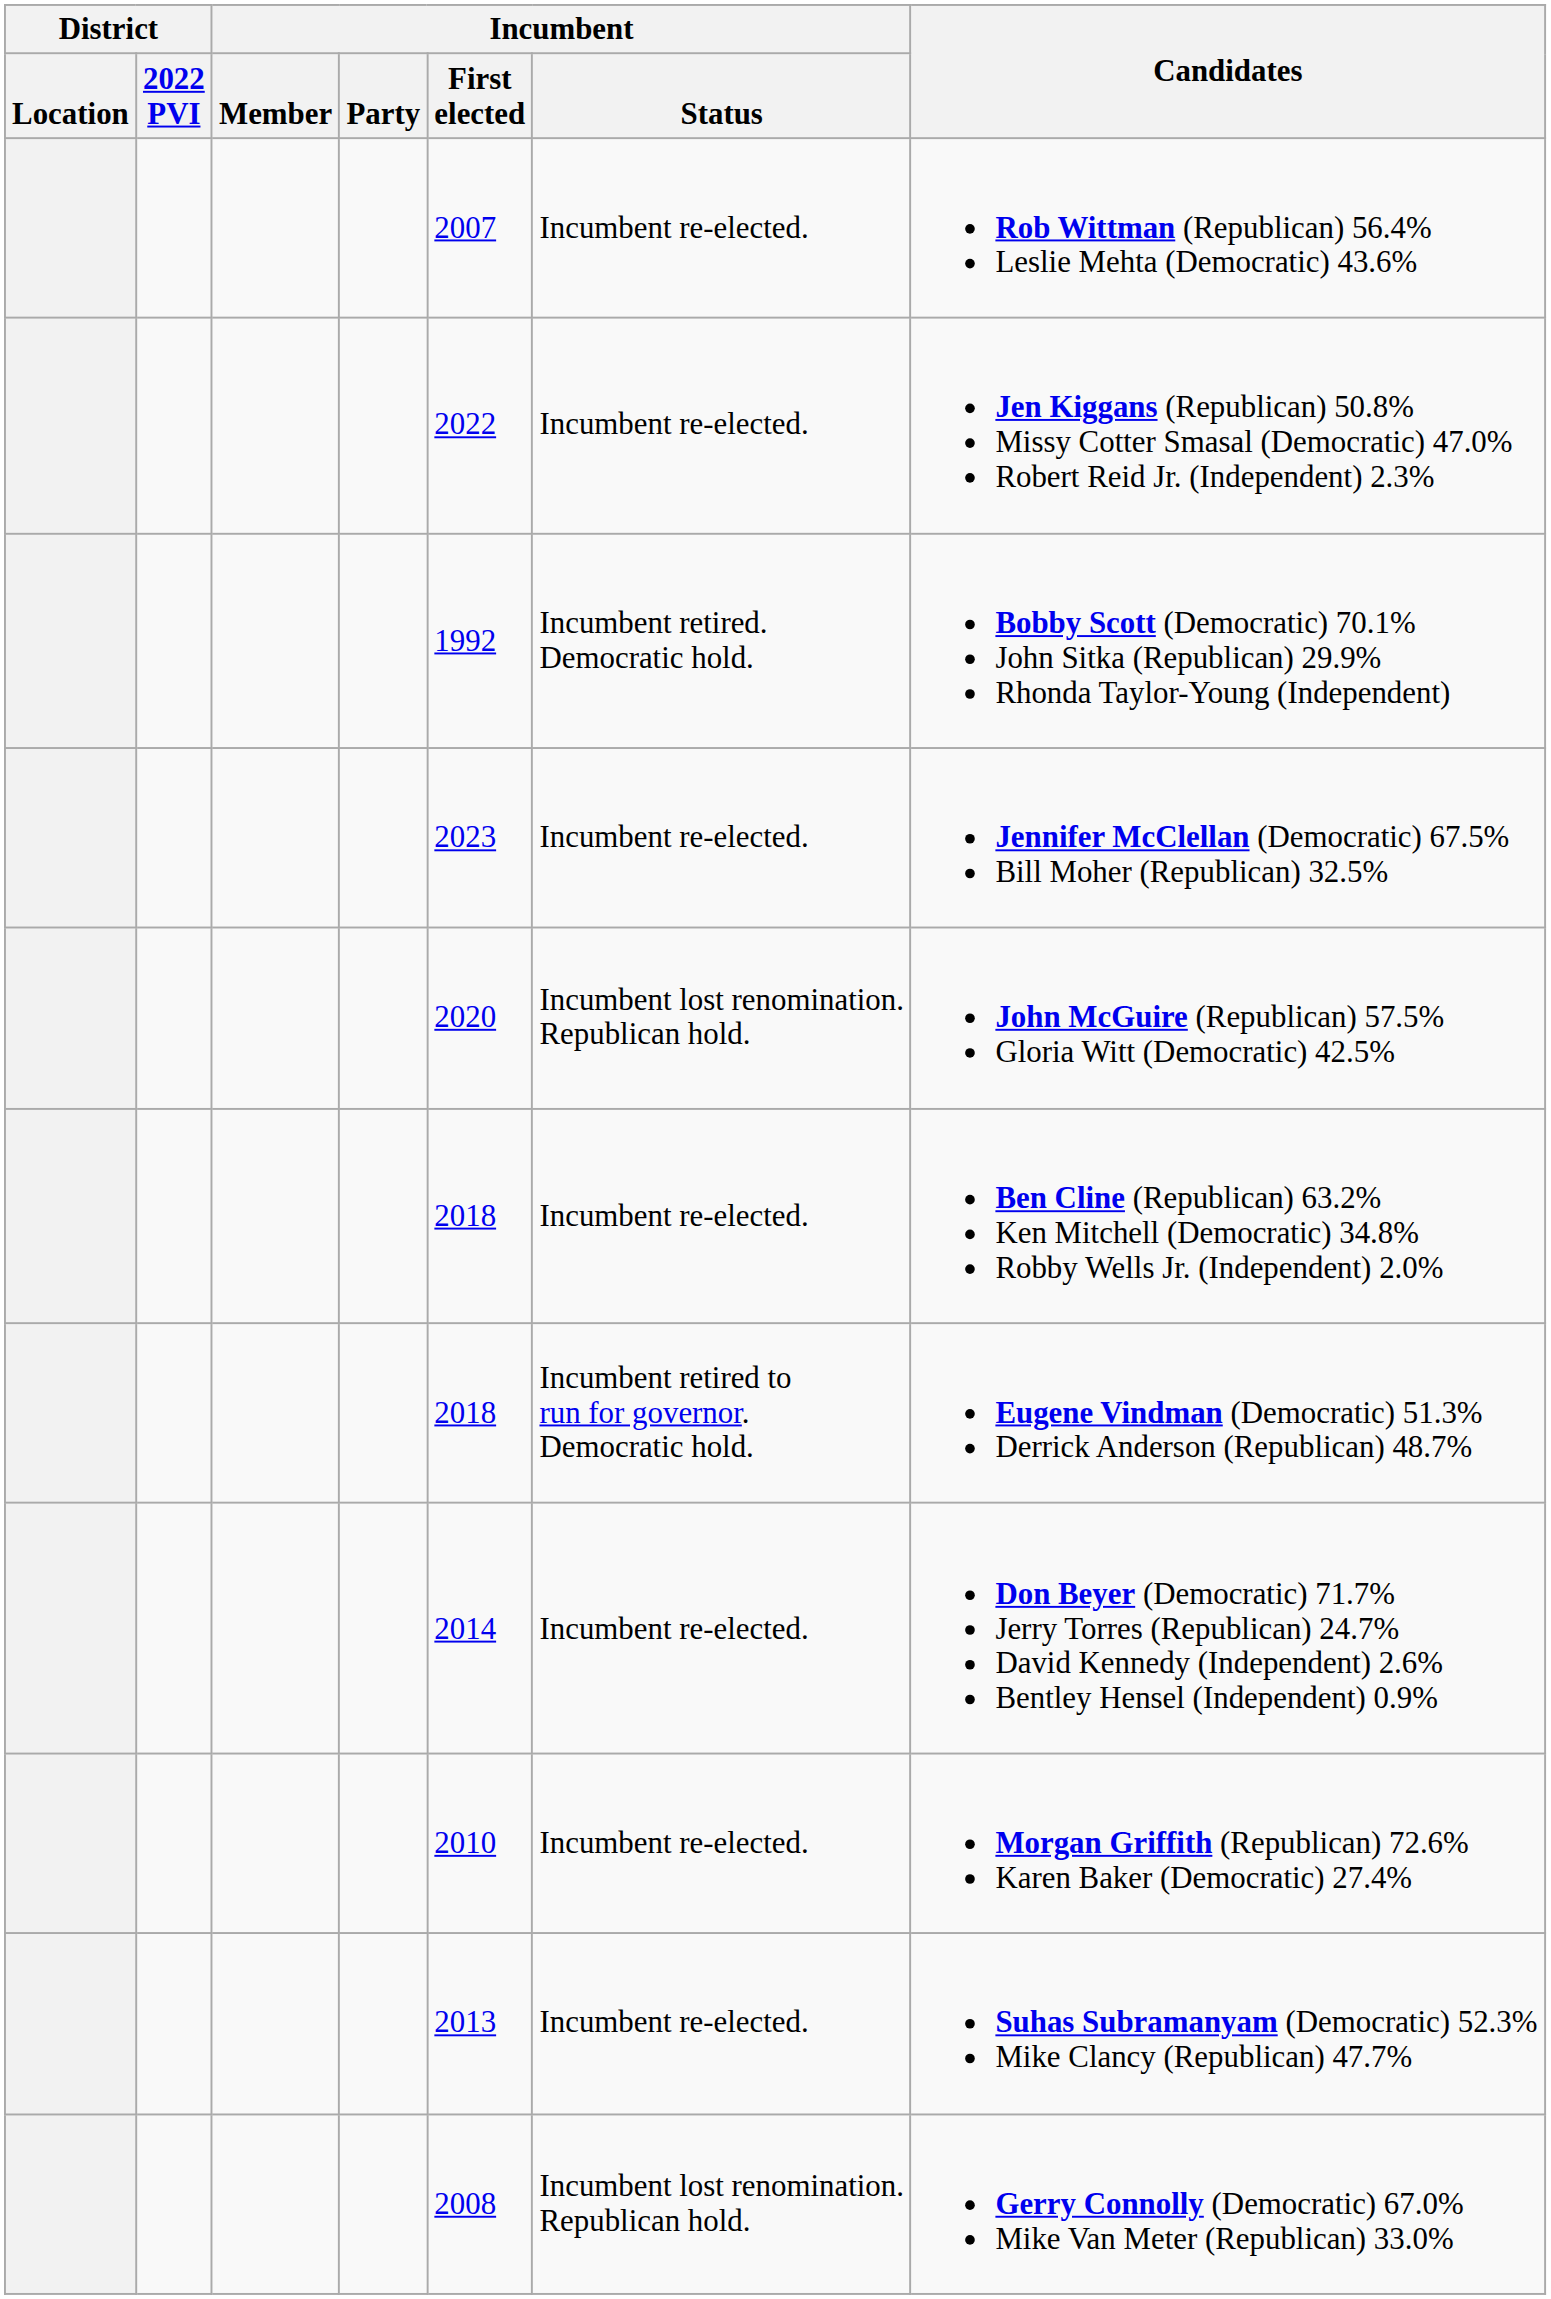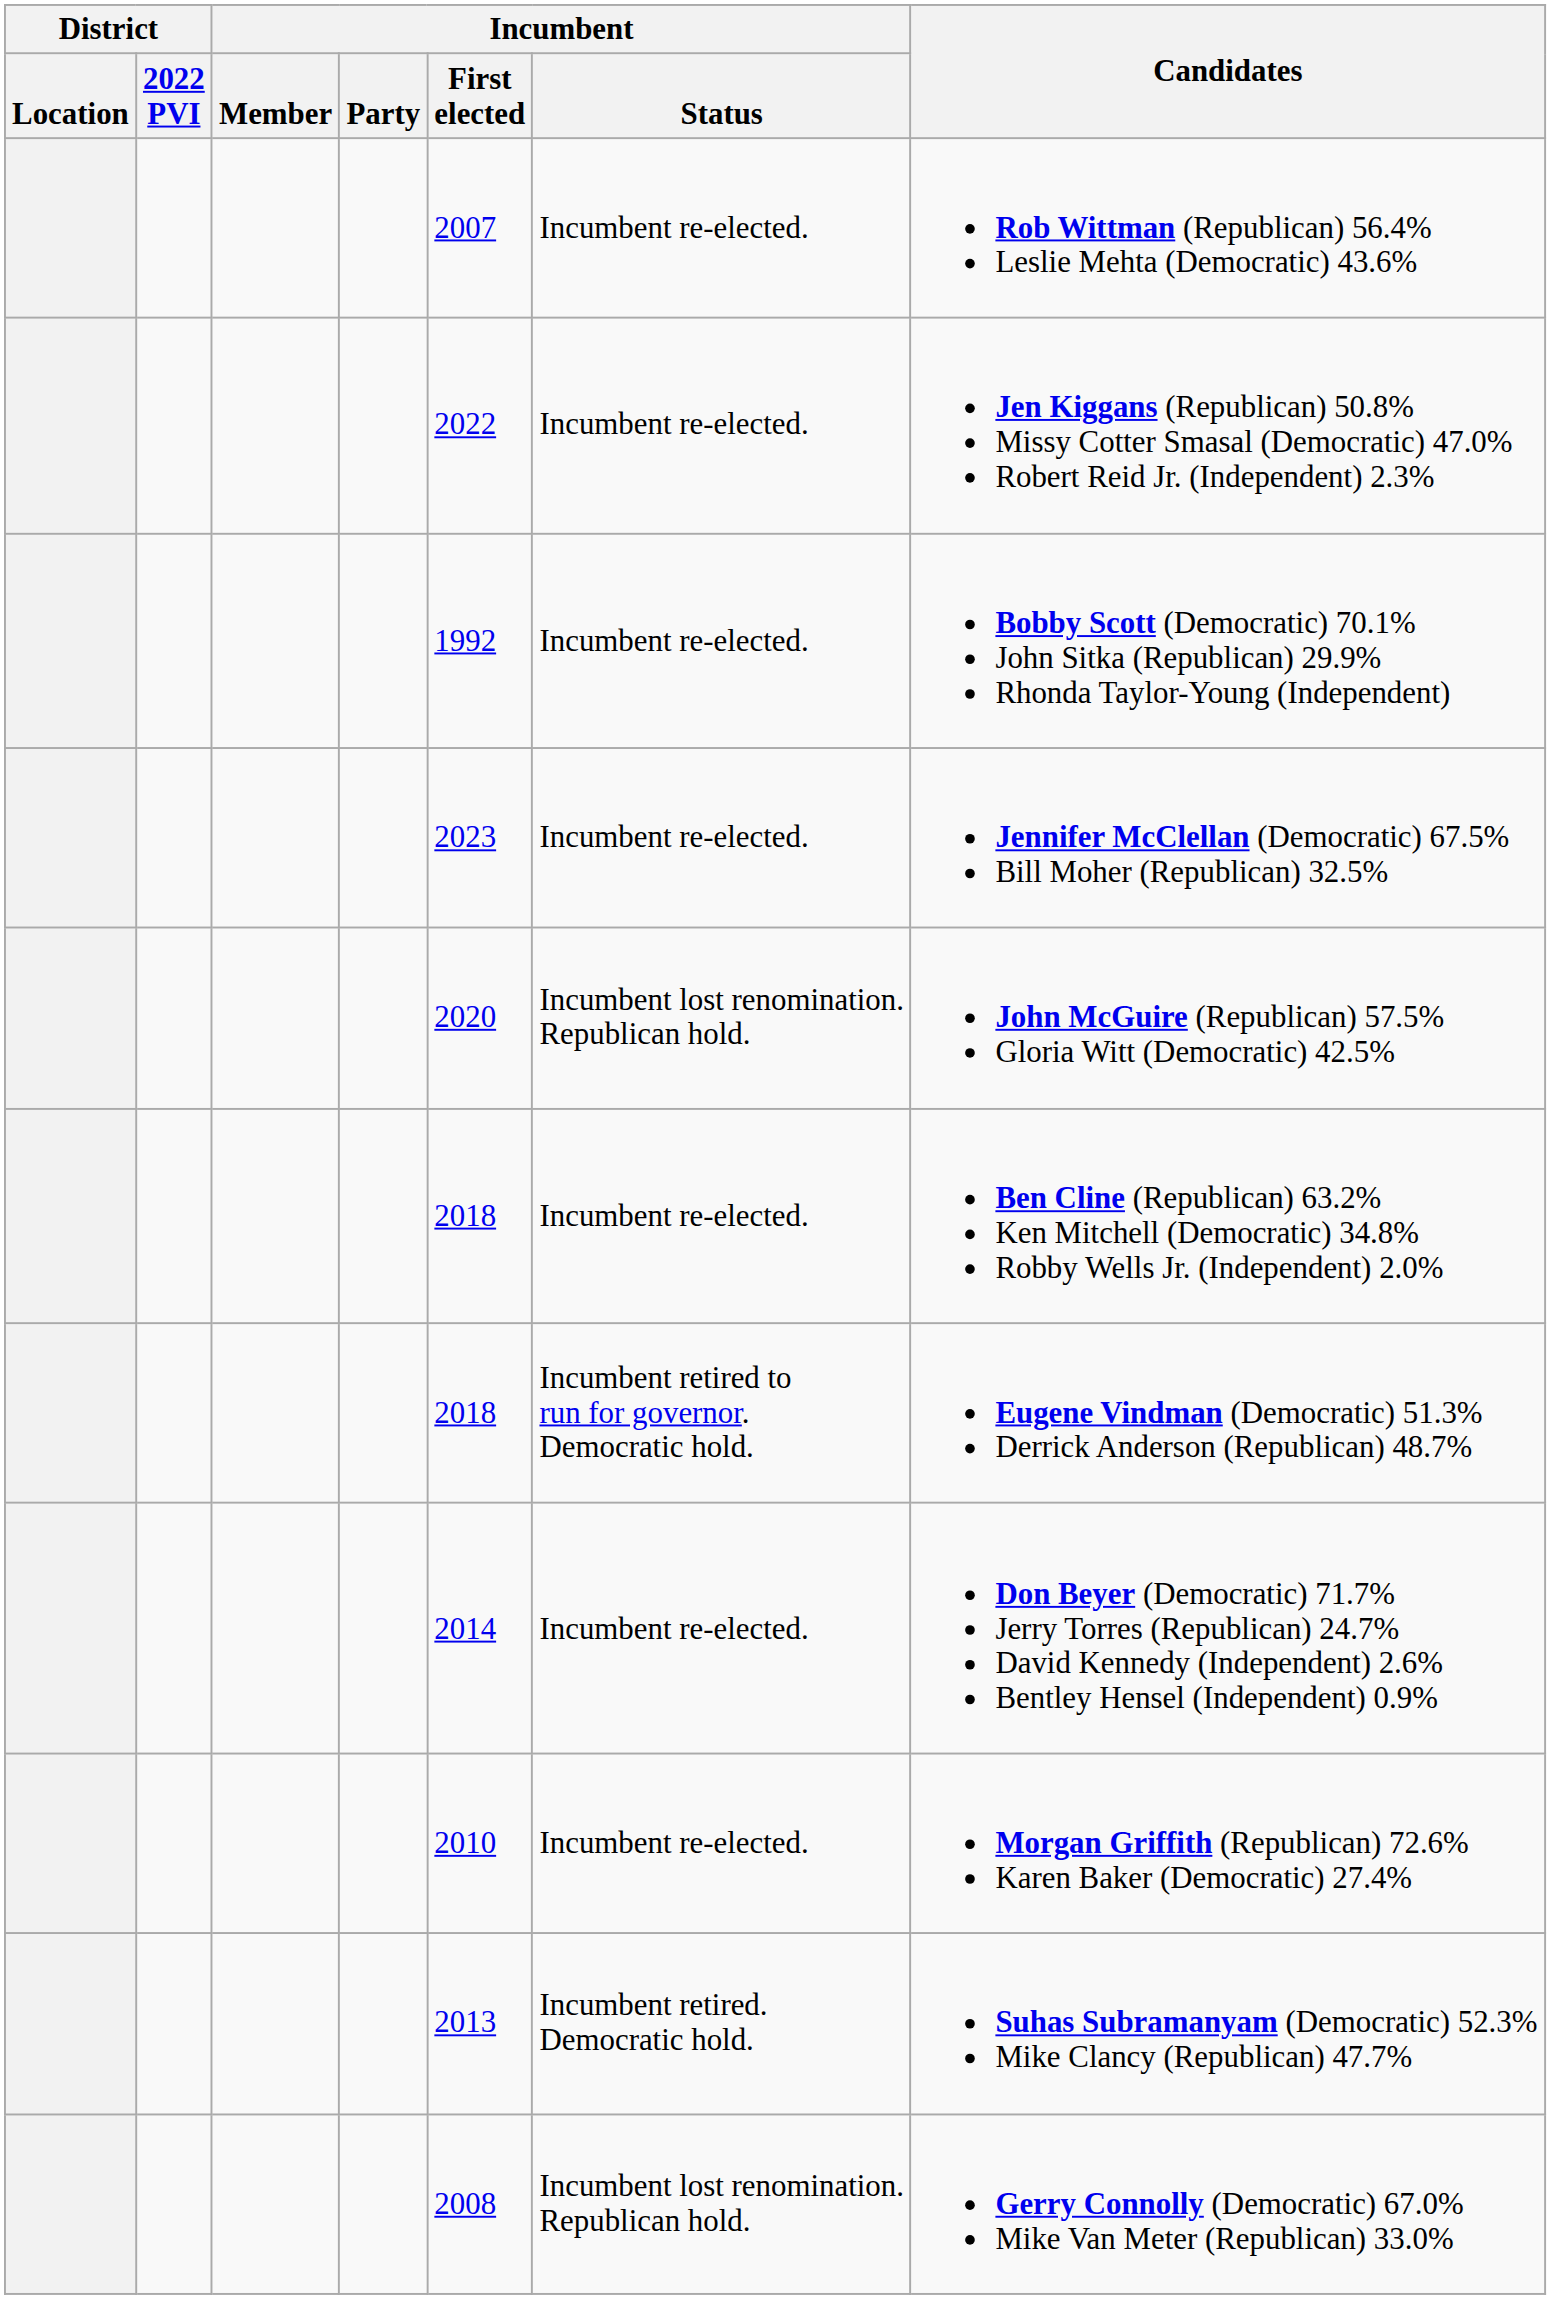(653, 639) Incumbent retired. Democratic hold. -> (674, 639) Incumbent re-elected.
(674, 2022) Incumbent re-elected. -> (653, 2022) Incumbent retired. Democratic hold.
